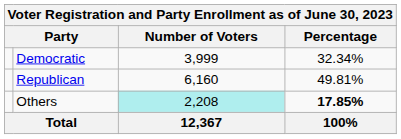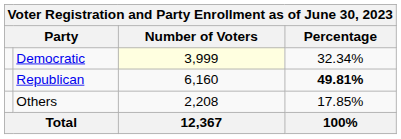(201, 58) no background -> (201, 58) lightyellow background
(340, 79) normal -> (340, 79) bold
(201, 101) paleturquoise background -> (201, 101) no background
(340, 101) bold -> (340, 101) normal
